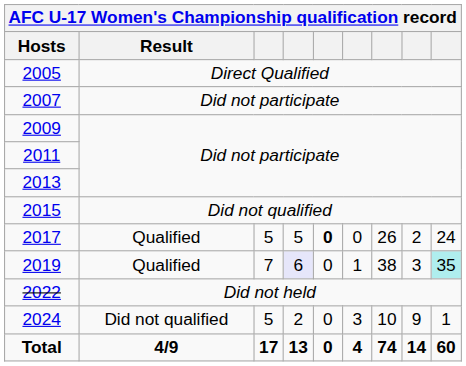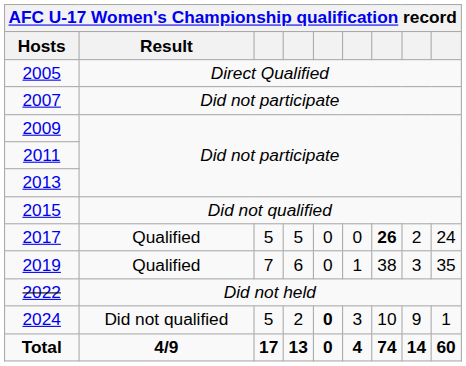(328, 237) bold -> (328, 237) normal
(387, 237) normal -> (387, 237) bold
(298, 264) lavender background -> (298, 264) no background
(446, 264) paleturquoise background -> (446, 264) no background
(328, 319) normal -> (328, 319) bold
